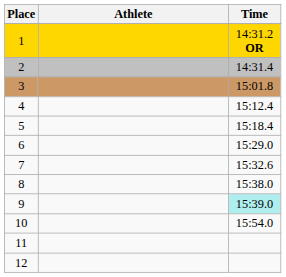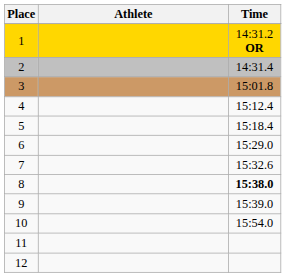(255, 184) normal -> (255, 184) bold
(255, 203) paleturquoise background -> (255, 203) no background
